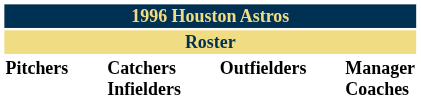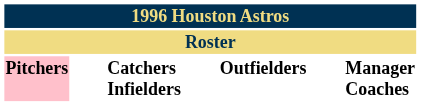(37, 67) no background -> (37, 67) pink background
